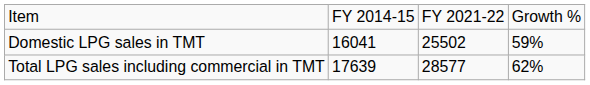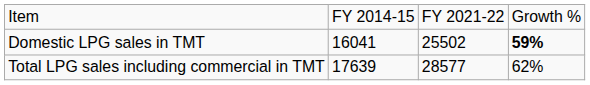(528, 42) normal -> (528, 42) bold
